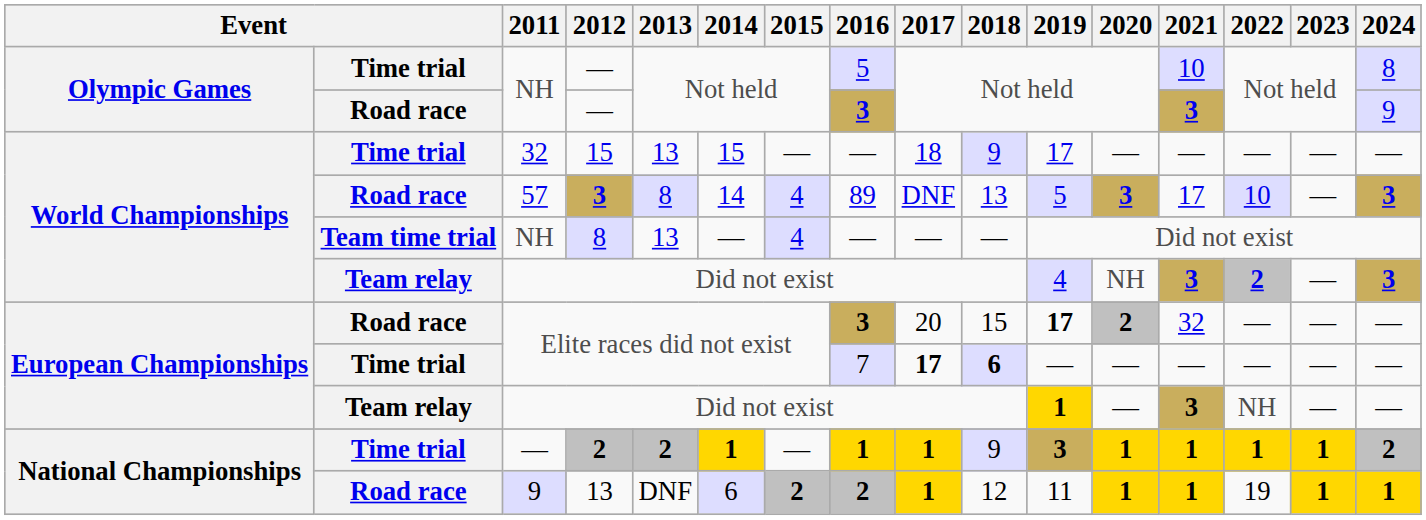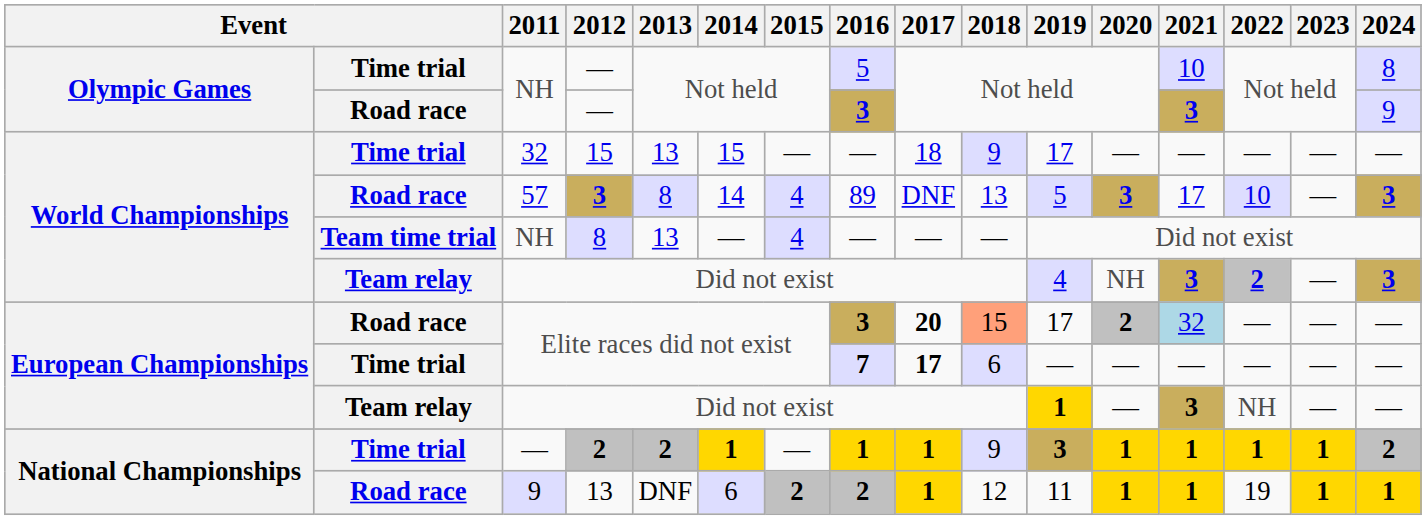(928, 322) normal -> (928, 322) bold
(994, 322) no background -> (994, 322) lightsalmon background
(1060, 322) bold -> (1060, 322) normal
(1191, 322) no background -> (1191, 322) lightblue background
(863, 364) normal -> (863, 364) bold
(994, 364) bold -> (994, 364) normal
